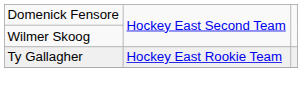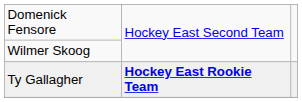(204, 57) normal -> (188, 79) bold
